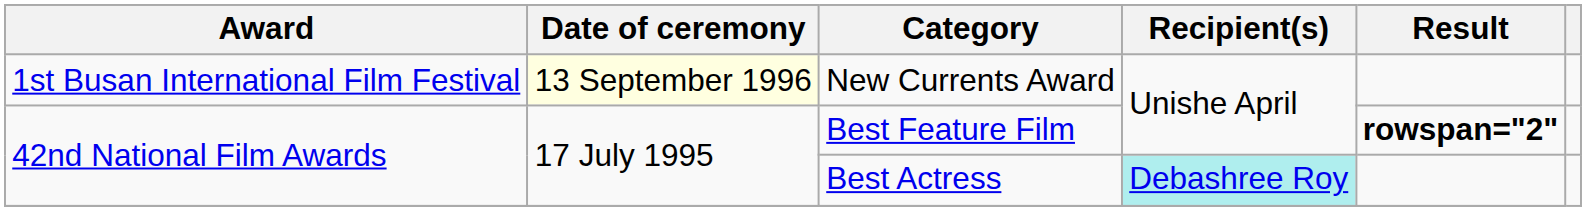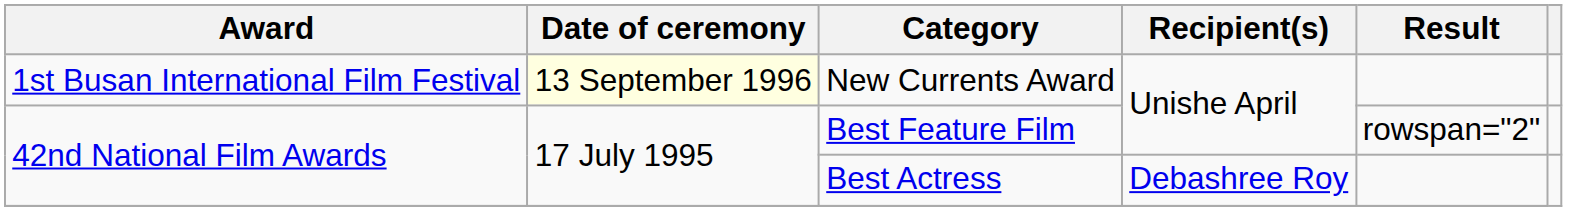(1460, 129) bold -> (1452, 129) normal
(1239, 179) paleturquoise background -> (1239, 179) no background
